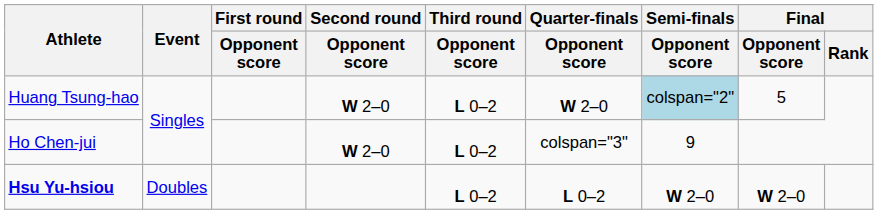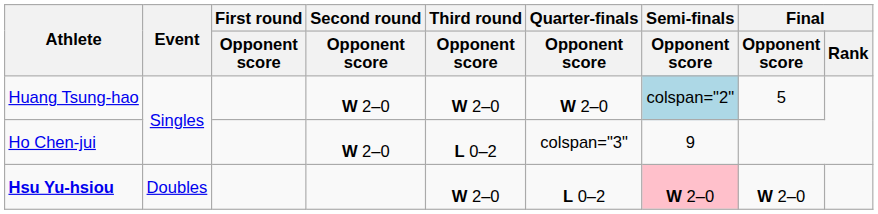(476, 107) L 0–2 -> (476, 107) W 2–0
(476, 196) L 0–2 -> (476, 196) W 2–0
(690, 196) no background -> (690, 196) pink background
